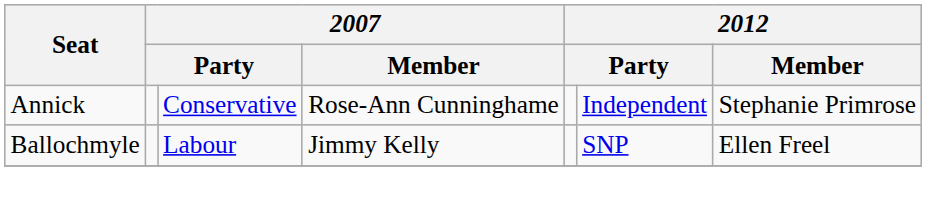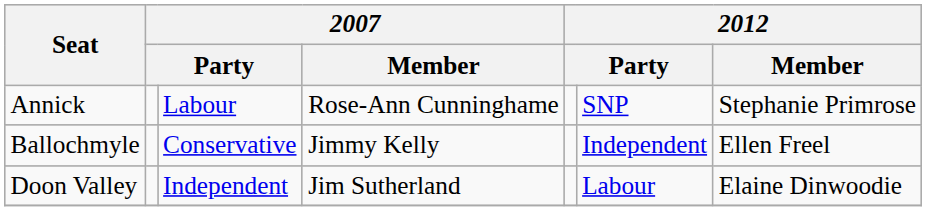(230, 104) Conservative -> (200, 104) Labour
(645, 104) Independent -> (605, 104) SNP
(200, 144) Labour -> (230, 144) Conservative
(605, 144) SNP -> (645, 144) Independent
+ row: (74, 184)
